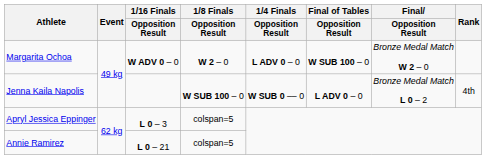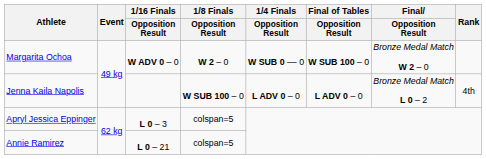(276, 62) L ADV 0 – 0 -> (276, 62) W SUB 0 –– 0
(276, 96) W SUB 0 –– 0 -> (276, 96) L ADV 0 – 0
